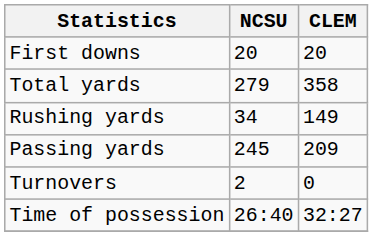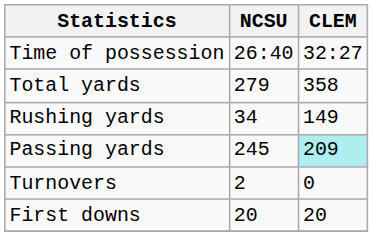rows swapped: (75, 53) <-> (117, 215)
(321, 151) no background -> (321, 151) paleturquoise background
